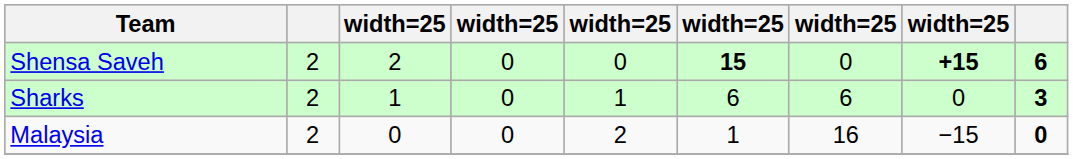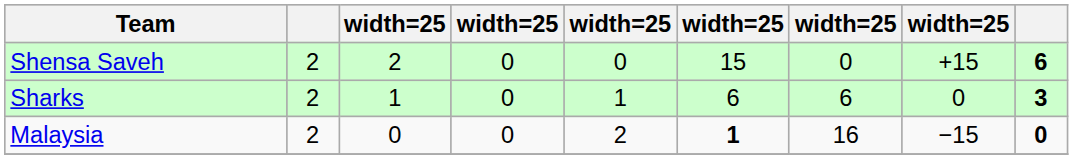(733, 61) bold -> (733, 61) normal
(959, 61) bold -> (959, 61) normal
(733, 136) normal -> (733, 136) bold
